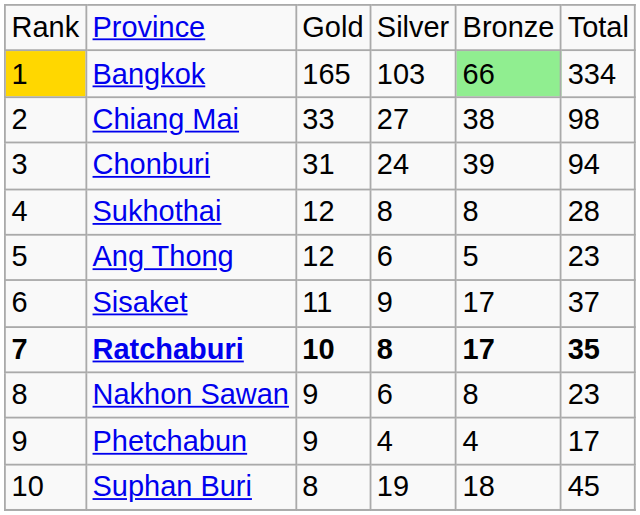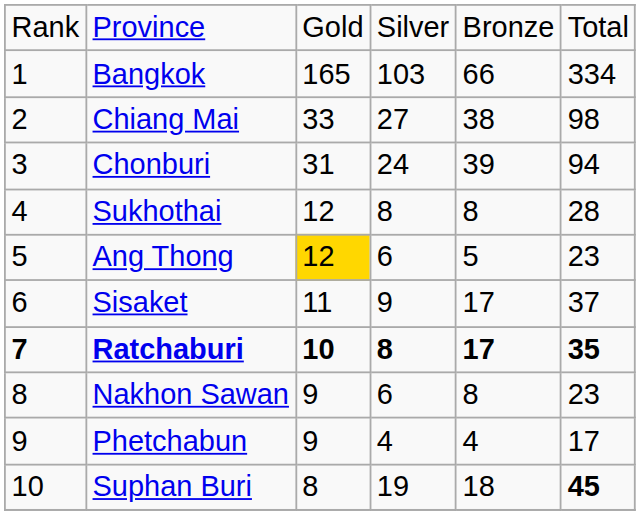(20, 73) gold background -> (20, 73) no background
(479, 73) lightgreen background -> (479, 73) no background
(318, 257) no background -> (318, 257) gold background
(584, 486) normal -> (584, 486) bold
